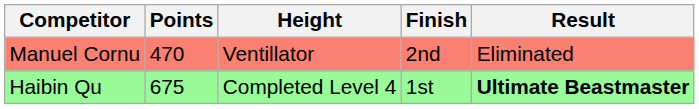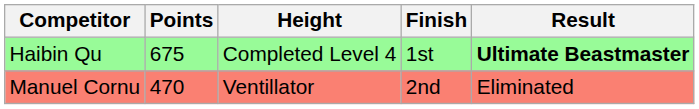rows swapped: (56, 86) <-> (75, 53)
